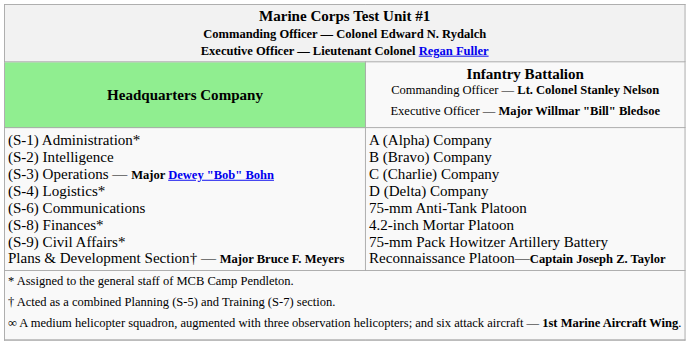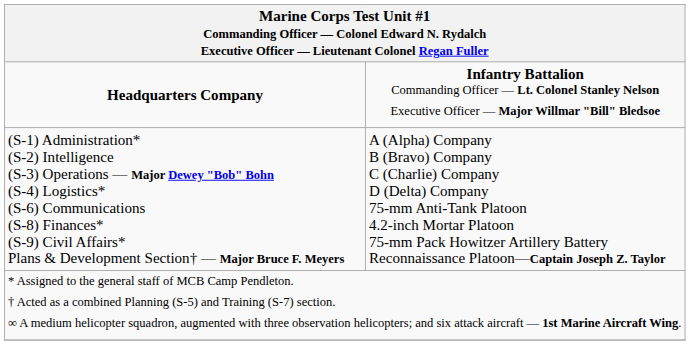(185, 95) lightgreen background -> (185, 95) no background
